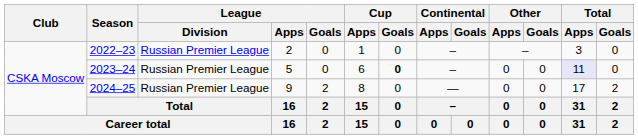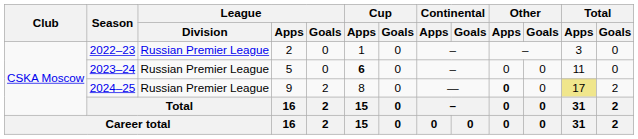(362, 69) normal -> (362, 69) bold
(398, 69) bold -> (398, 69) normal
(579, 69) lavender background -> (579, 69) no background
(506, 87) normal -> (506, 87) bold
(579, 87) no background -> (579, 87) khaki background
